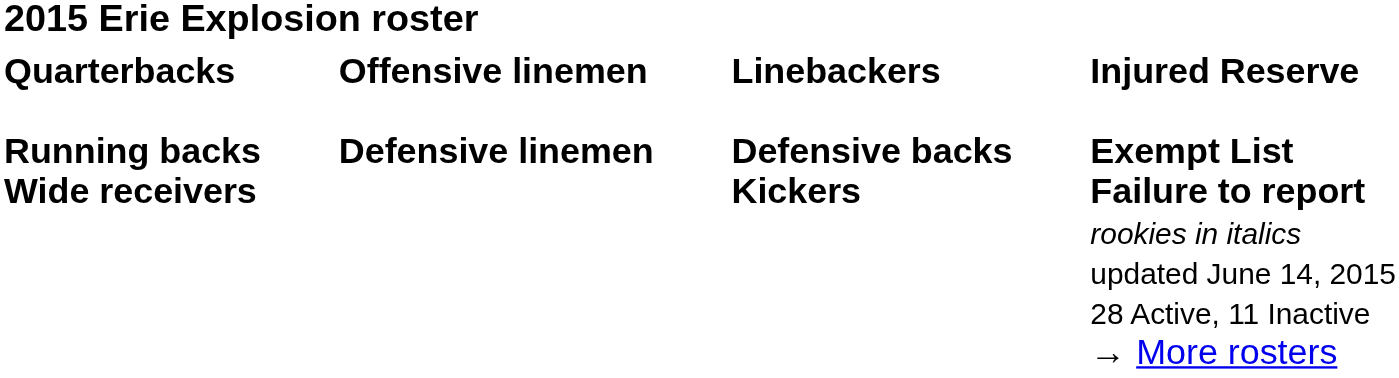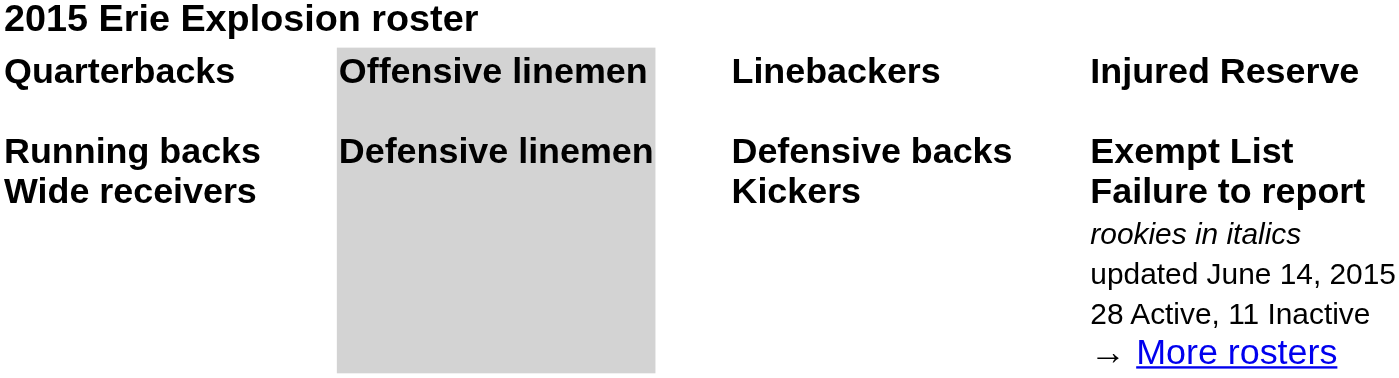(496, 110) no background -> (496, 110) lightgrey background
